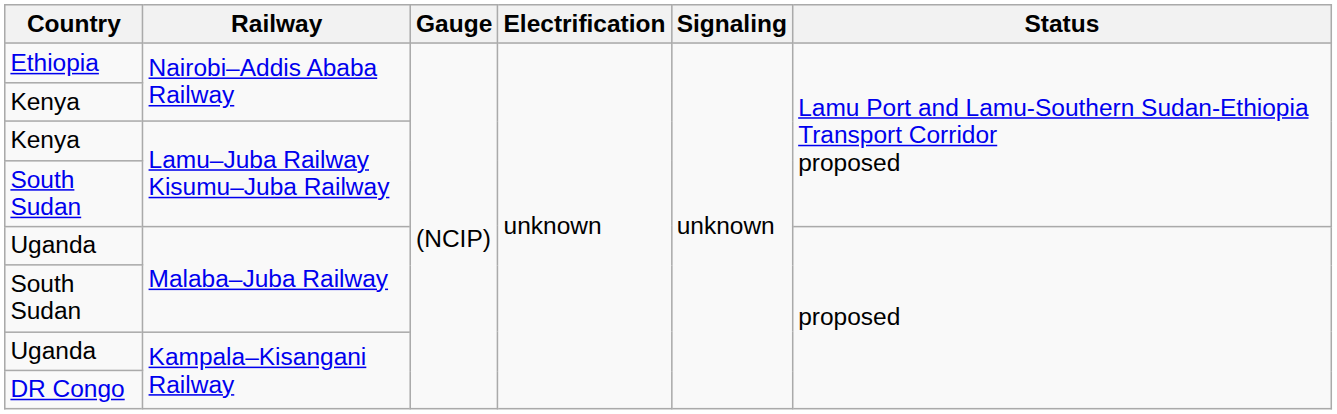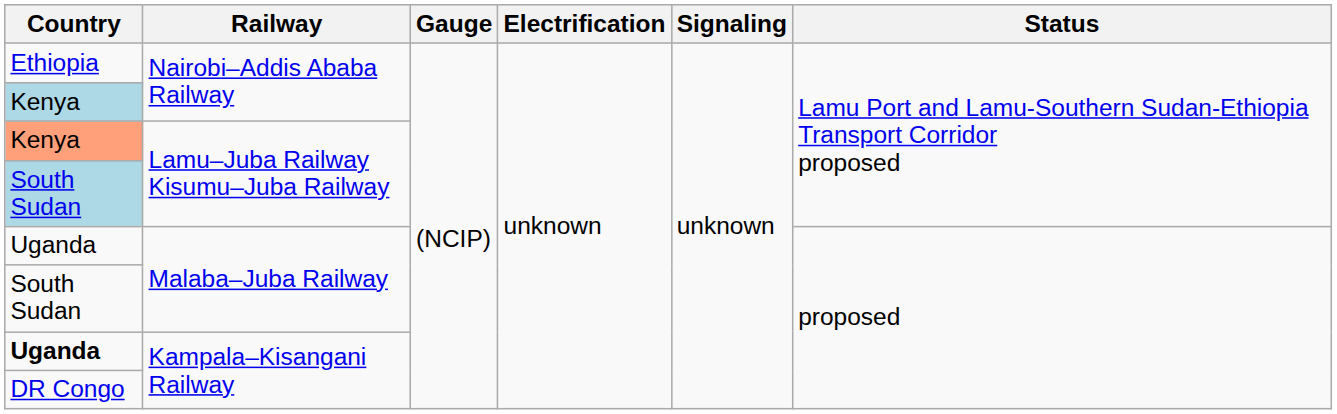(45, 101) no background -> (45, 101) lightblue background
(45, 140) no background -> (45, 140) lightsalmon background
(46, 192) no background -> (46, 192) lightblue background
(53, 350) normal -> (55, 350) bold
